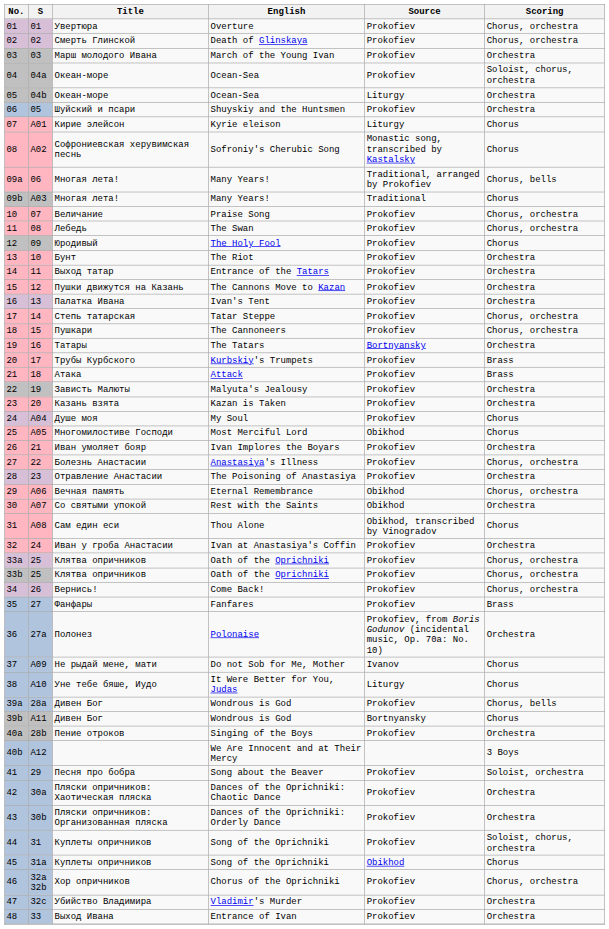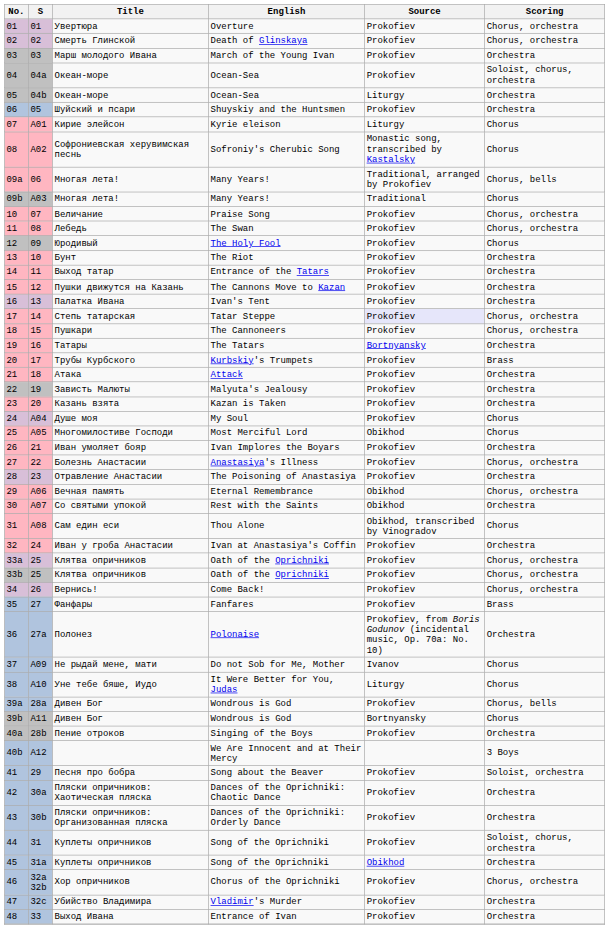(391, 316) no background -> (391, 316) lavender background
(500, 375) Brass -> (511, 375) Orchestra
(503, 863) Chorus -> (511, 863) Orchestra
